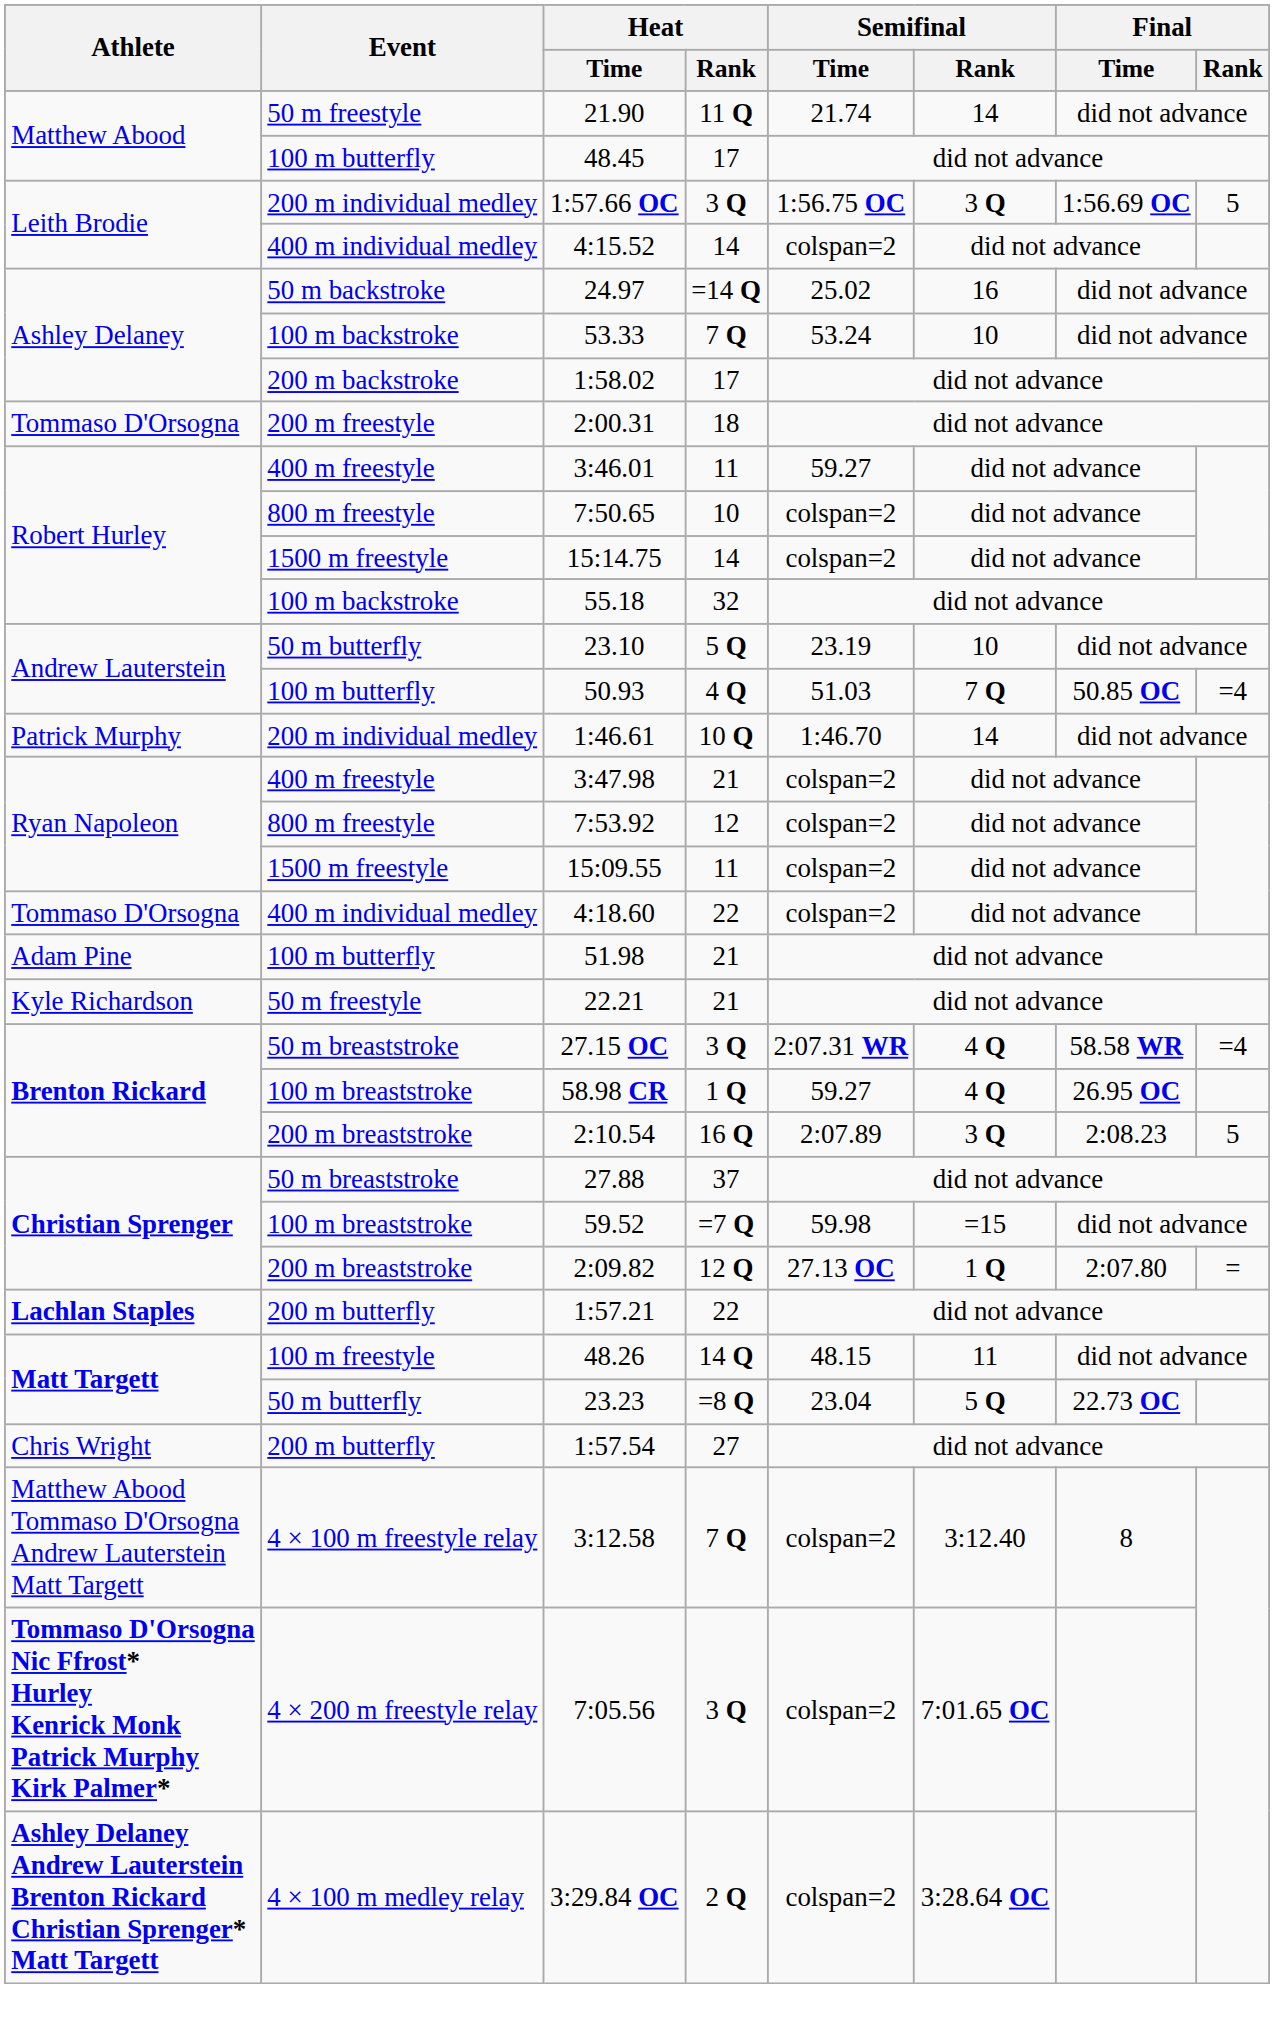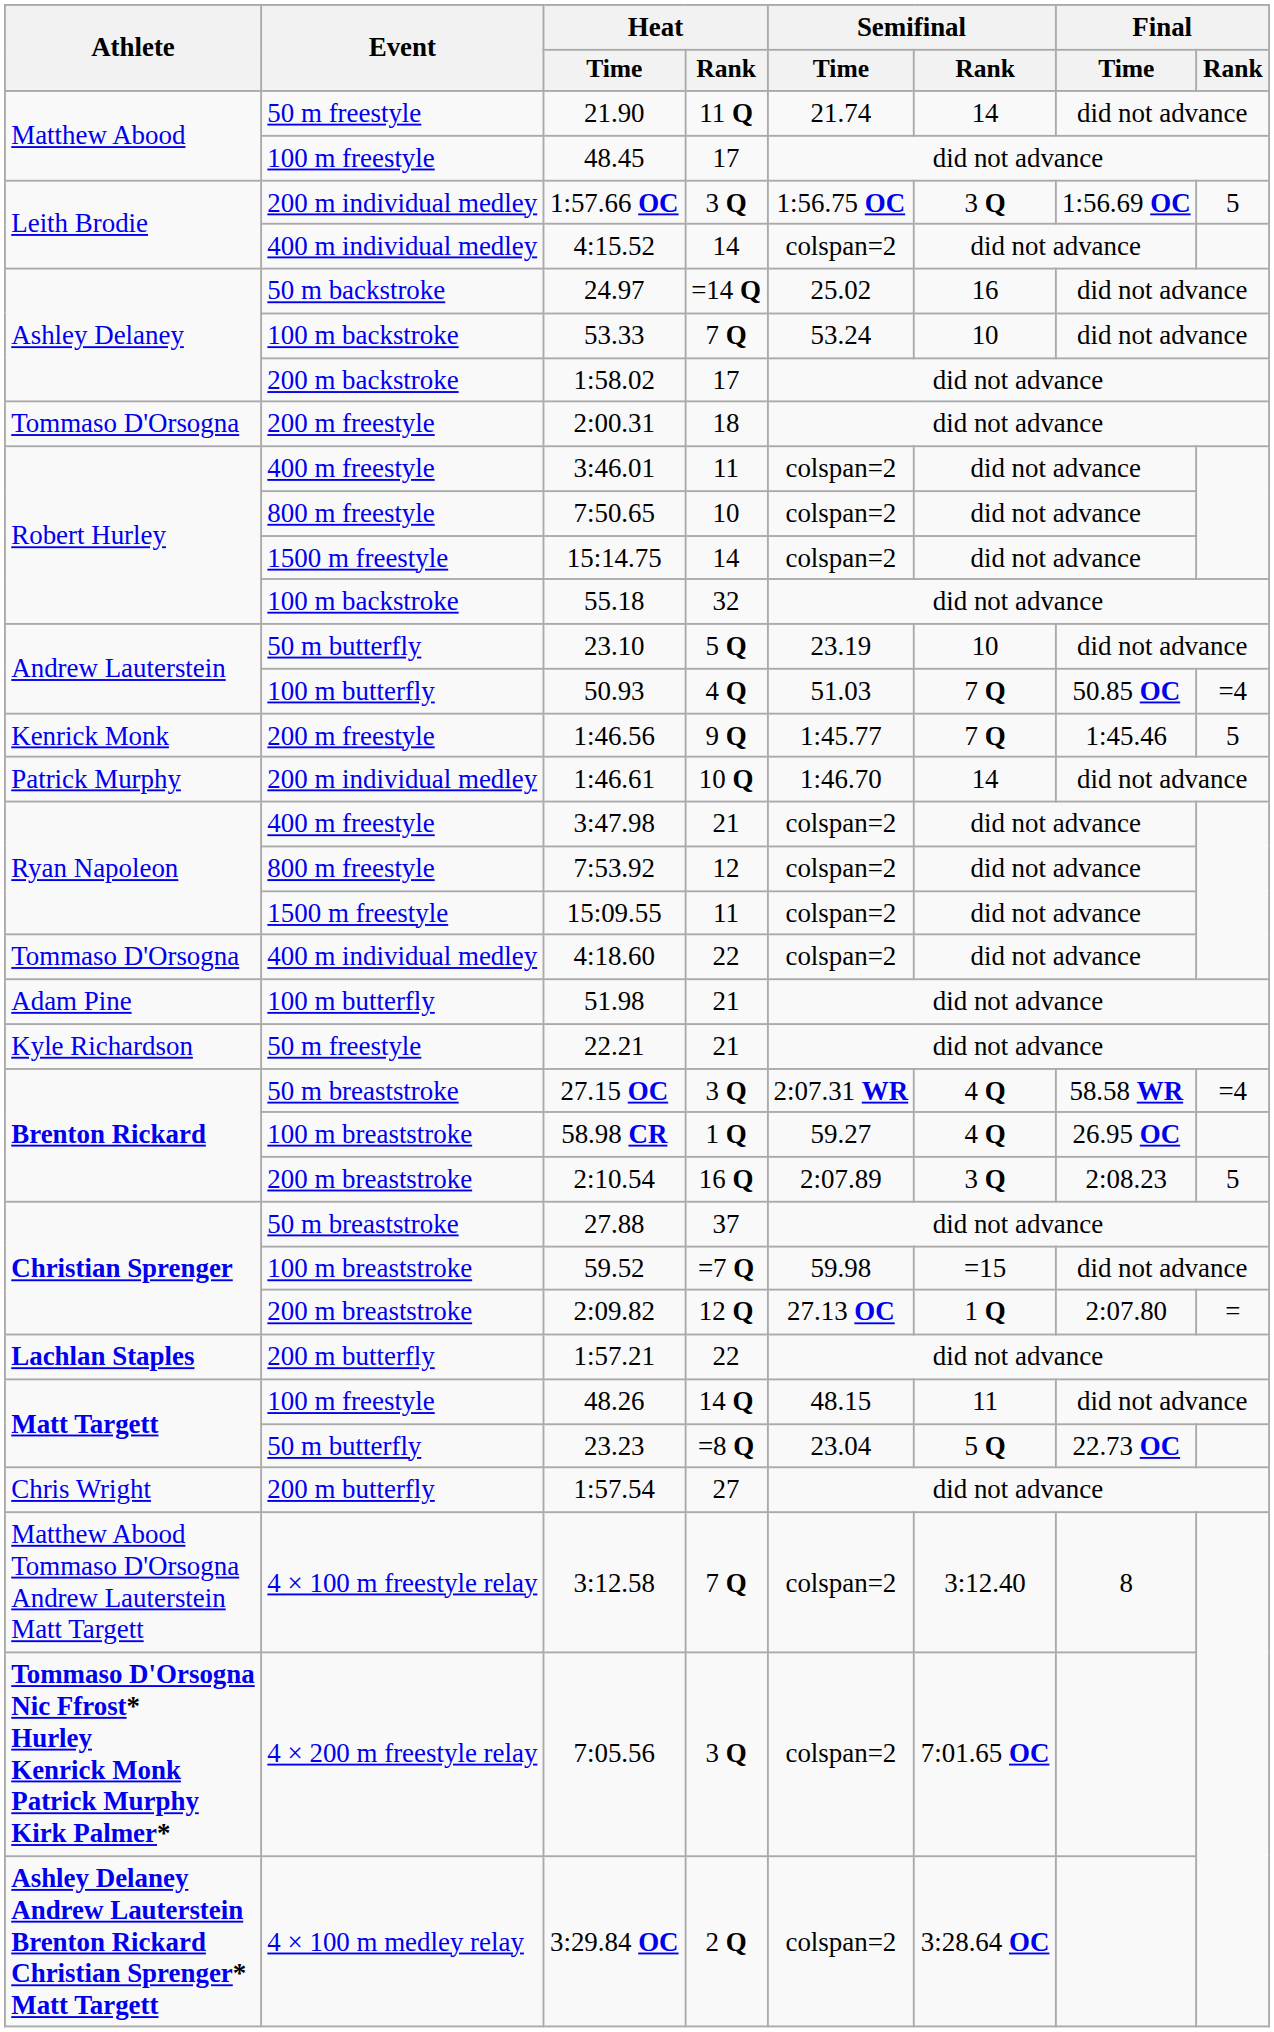(351, 157) 100 m butterfly -> (351, 157) 100 m freestyle
(841, 468) 59.27 -> (841, 468) colspan=2
+ row: (614, 735)
